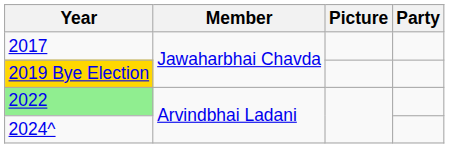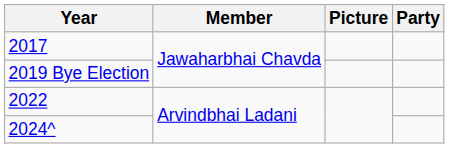(79, 73) gold background -> (79, 73) no background
(28, 101) lightgreen background -> (28, 101) no background
